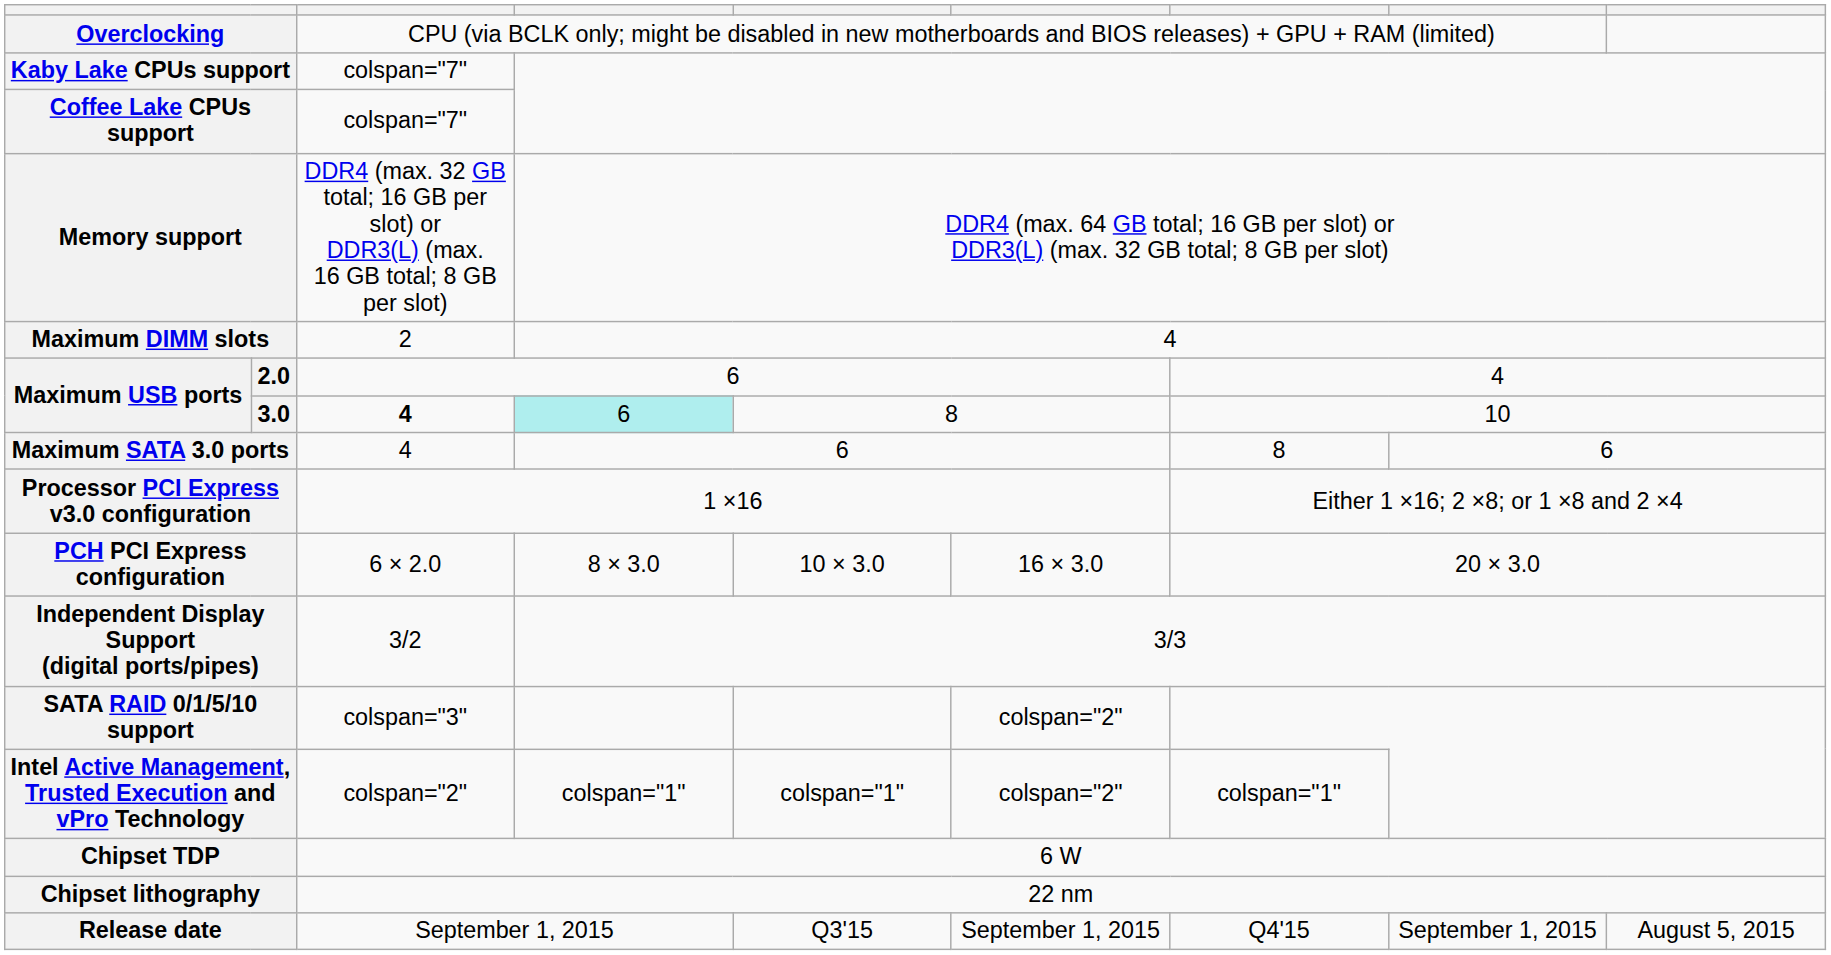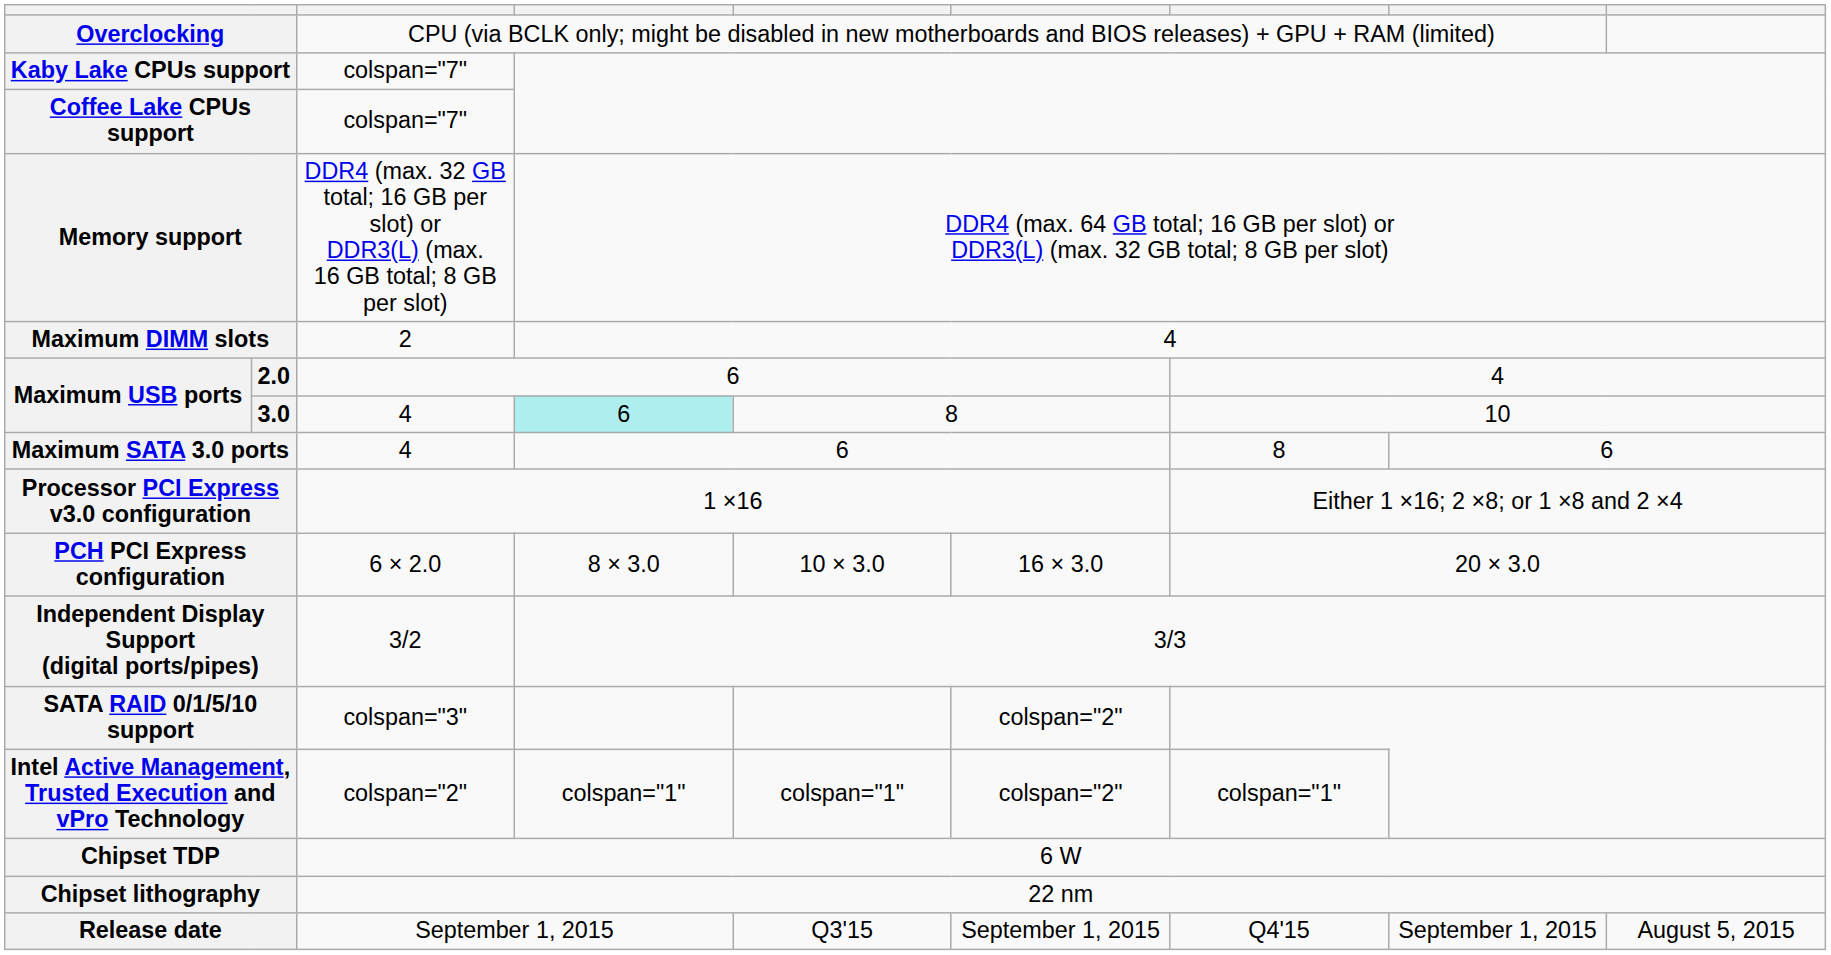(405, 413) bold -> (405, 413) normal
